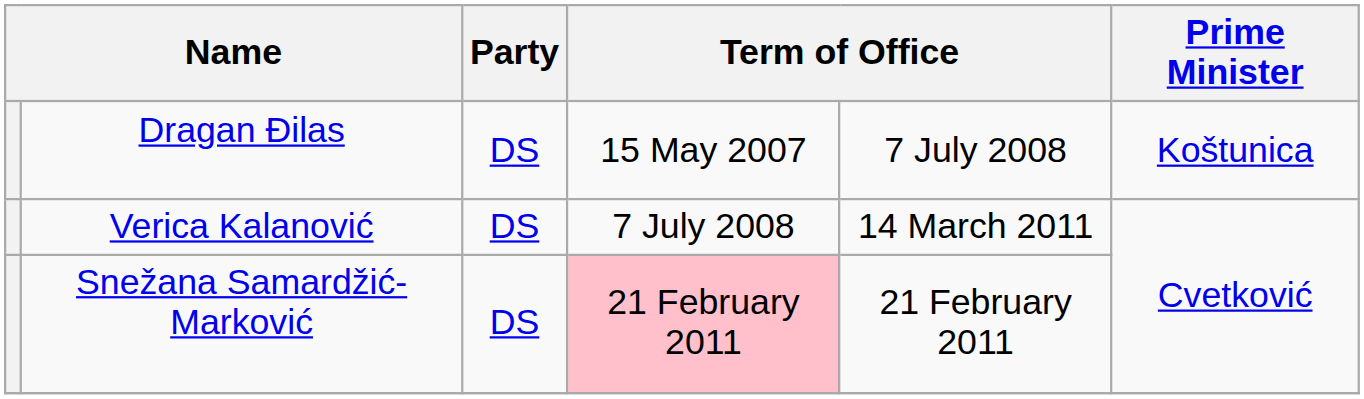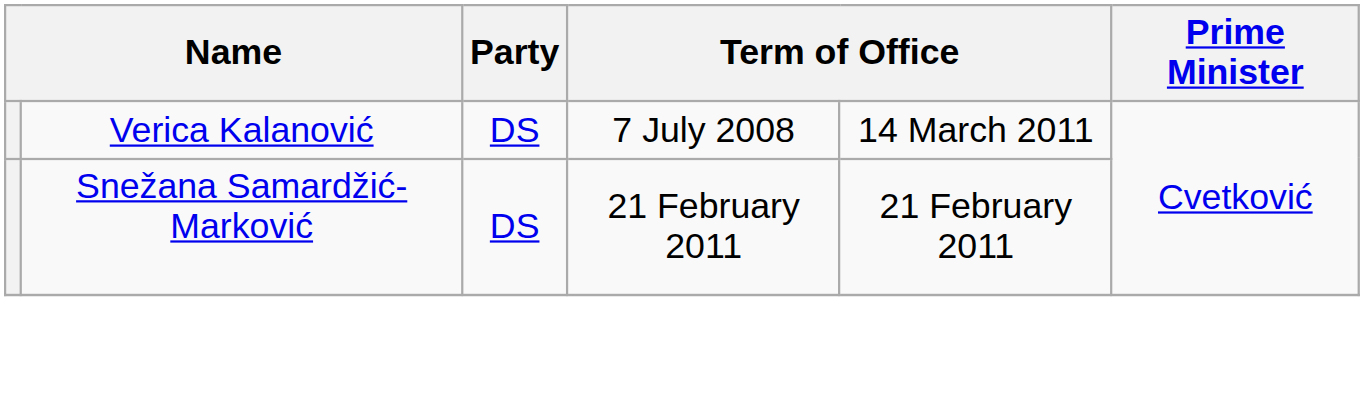- row: (242, 129)
(703, 322) pink background -> (704, 226) no background
